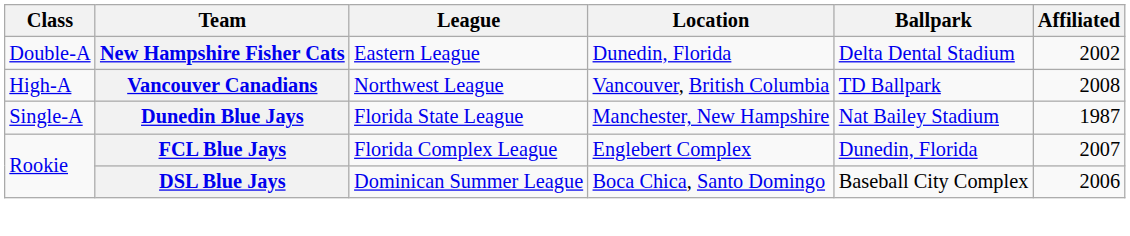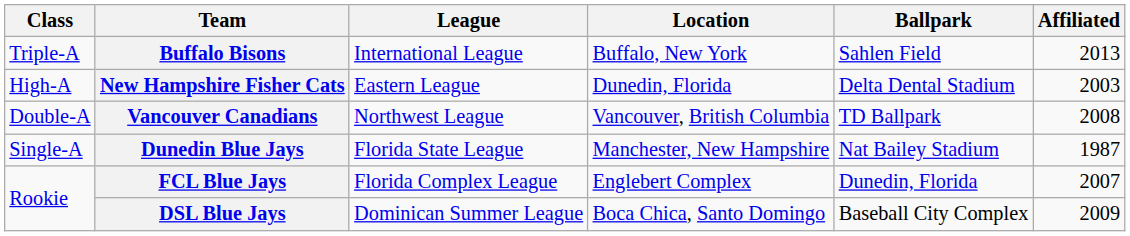+ row: (222, 52)
(50, 52) Double-A -> (40, 85) High-A
(1100, 52) 2002 -> (1100, 85) 2003
(40, 85) High-A -> (50, 117) Double-A
(1100, 181) 2006 -> (1100, 213) 2009
